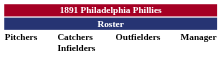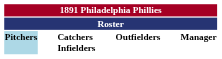(21, 37) no background -> (21, 37) lightblue background
